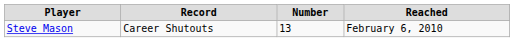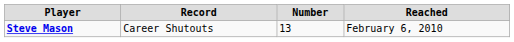(40, 29) normal -> (40, 29) bold
